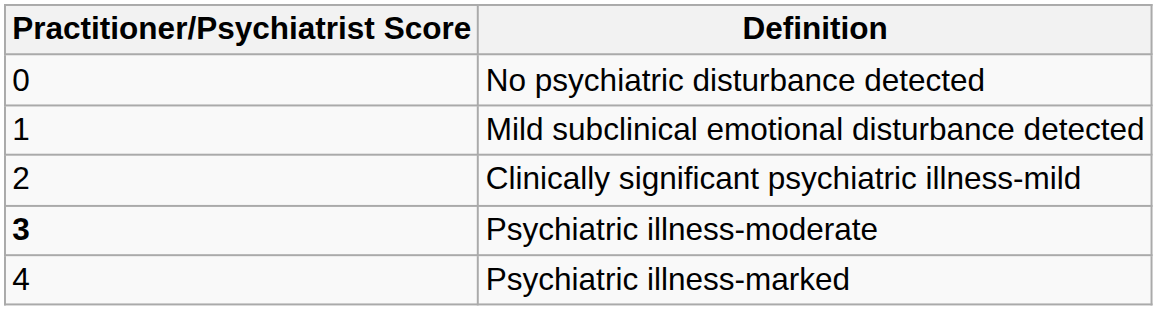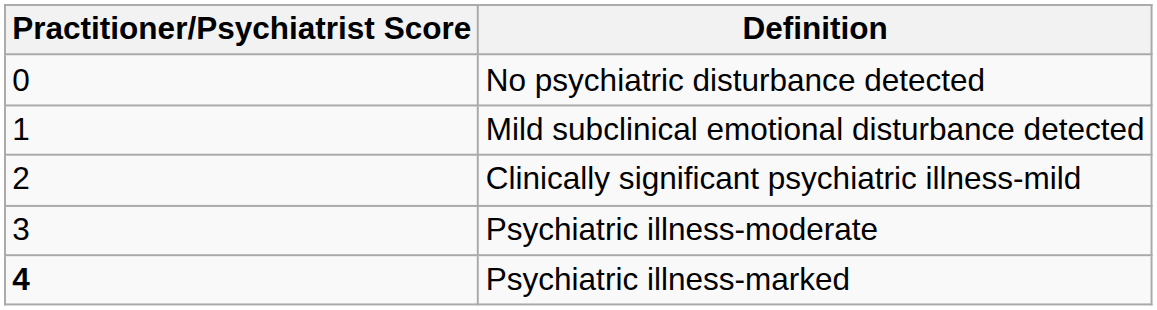(21, 229) bold -> (21, 229) normal
(21, 279) normal -> (21, 279) bold
